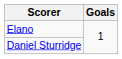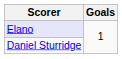(20, 29) no background -> (20, 29) lavender background
